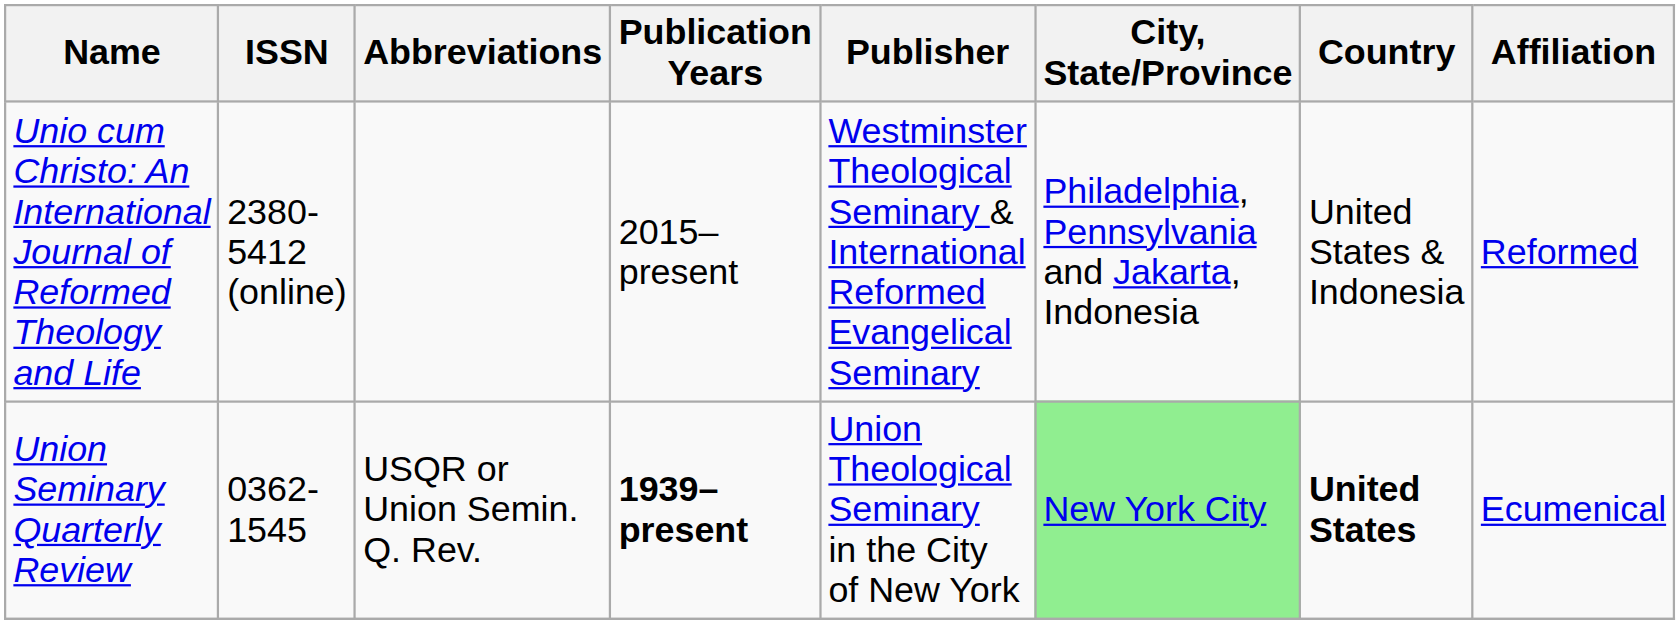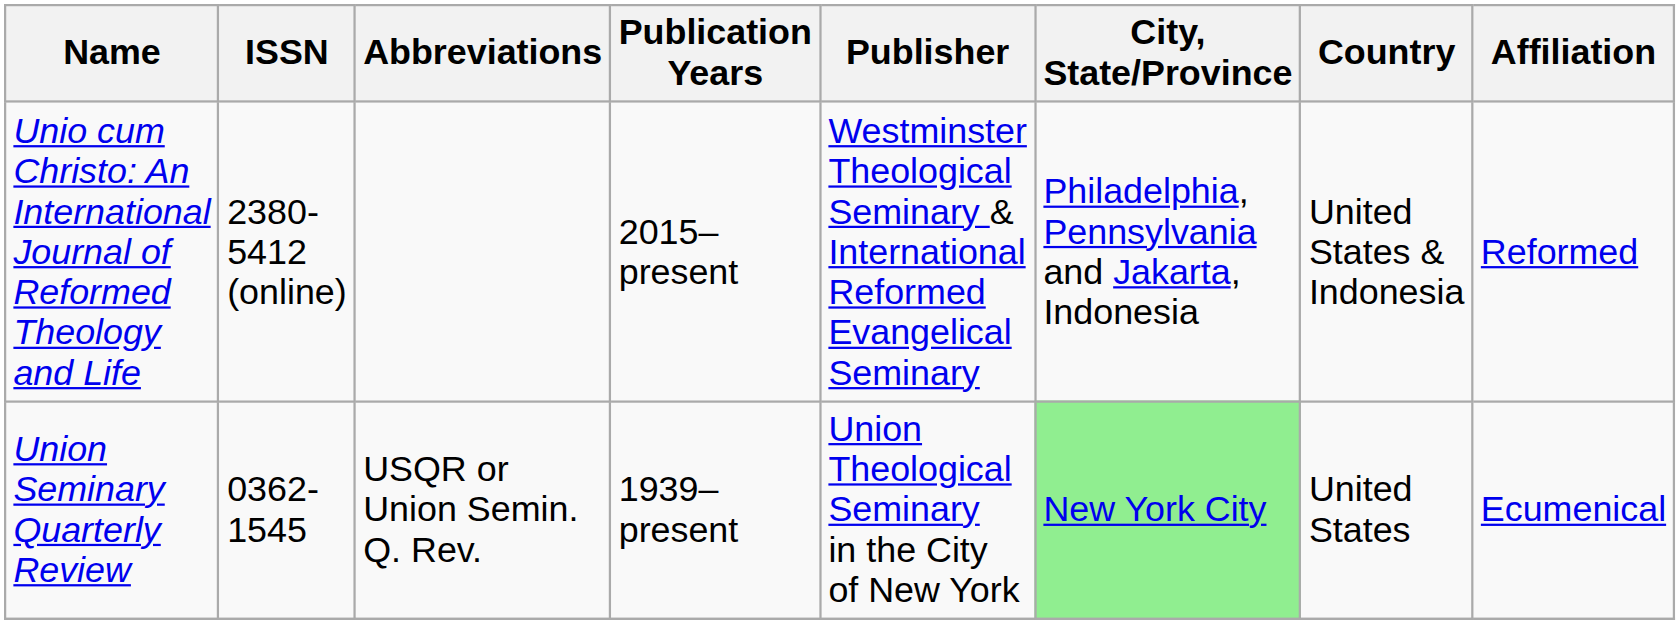(683, 509) bold -> (678, 509) normal
(1365, 509) bold -> (1361, 509) normal
